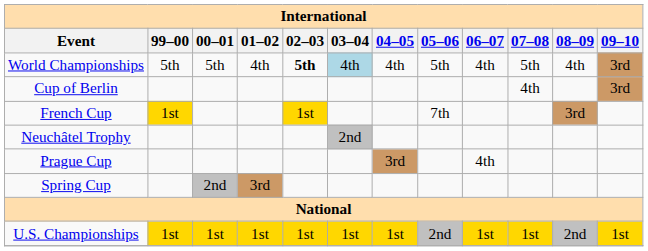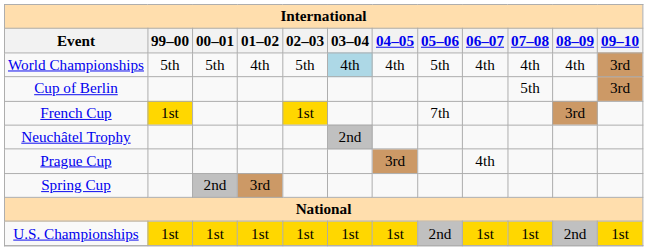(305, 64) bold -> (305, 64) normal
(530, 64) 5th -> (530, 64) 4th
(530, 88) 4th -> (530, 88) 5th
